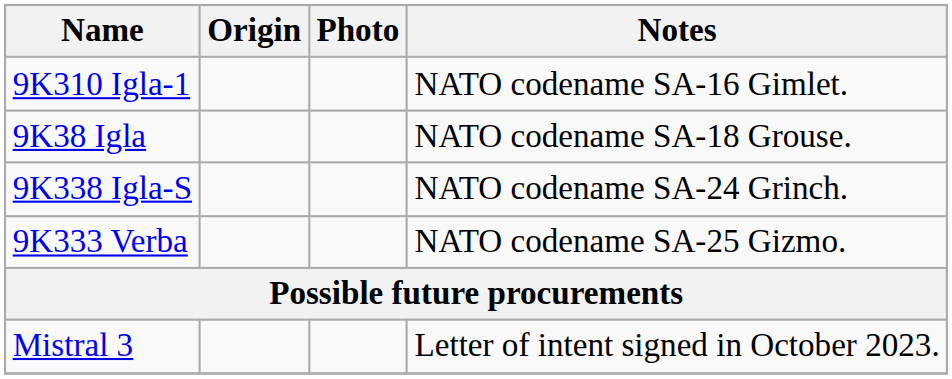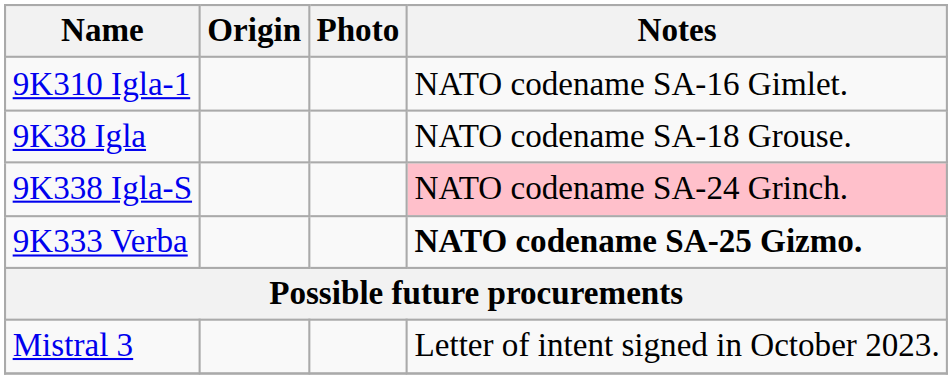(631, 188) no background -> (631, 188) pink background
(630, 240) normal -> (638, 240) bold
